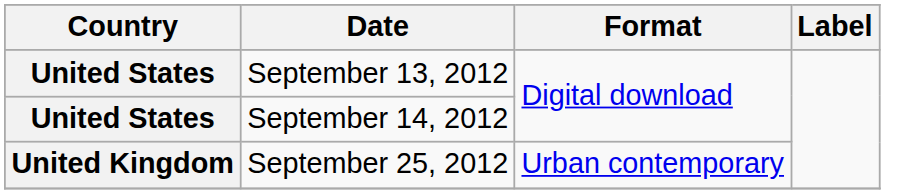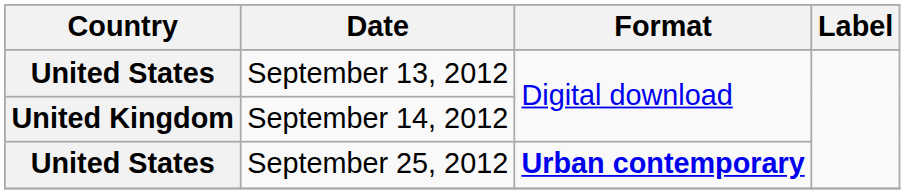(123, 118) United States -> (123, 118) United Kingdom
(123, 164) United Kingdom -> (123, 164) United States
(653, 164) normal -> (663, 164) bold
